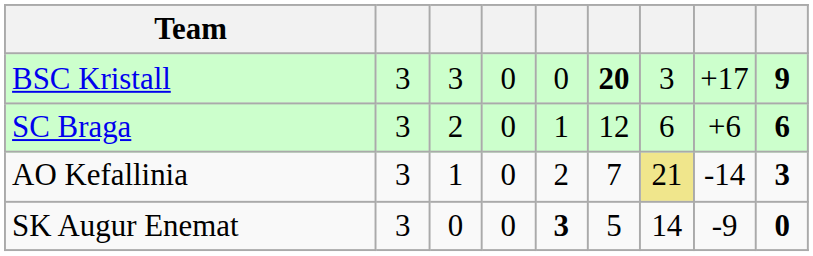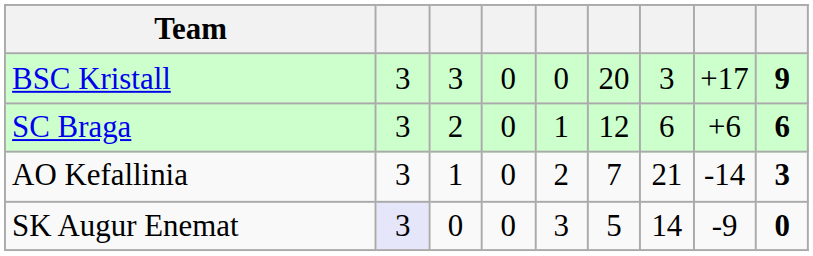(614, 77) bold -> (614, 77) normal
(667, 175) khaki background -> (667, 175) no background
(403, 224) no background -> (403, 224) lavender background
(561, 224) bold -> (561, 224) normal
